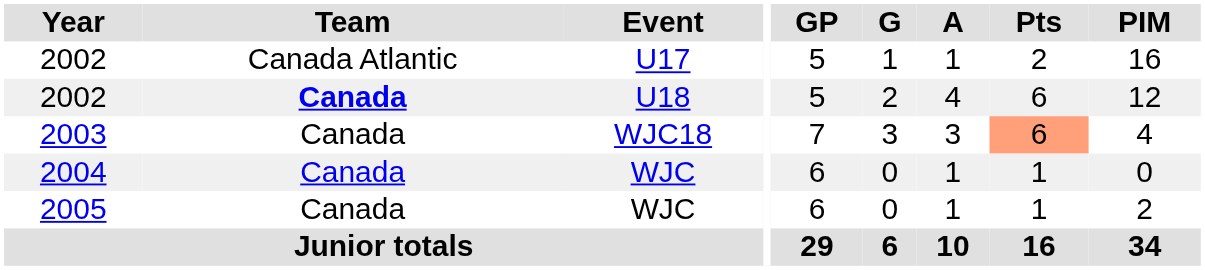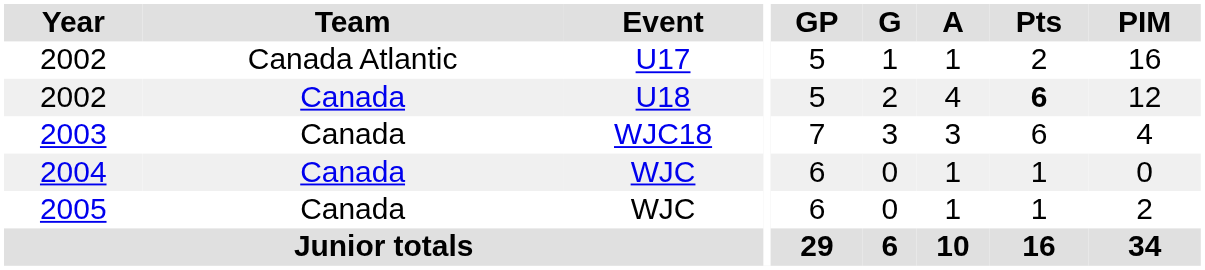(353, 97) bold -> (353, 97) normal
(1039, 97) normal -> (1039, 97) bold
(1039, 134) lightsalmon background -> (1039, 134) no background
